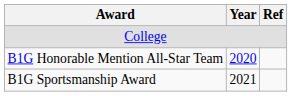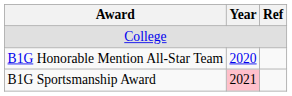(243, 79) no background -> (243, 79) pink background
